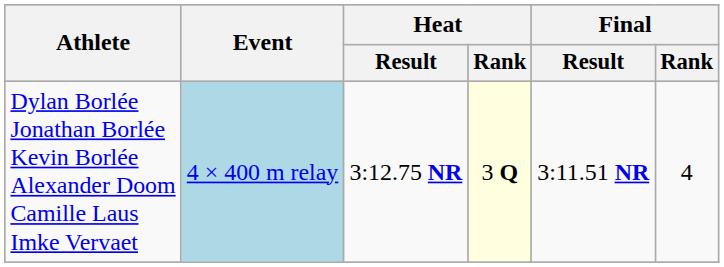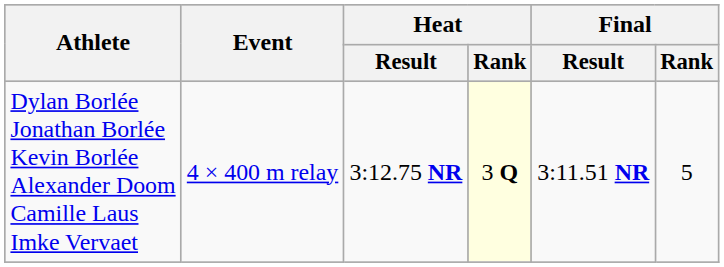(263, 171) lightblue background -> (263, 171) no background
(687, 171) 4 -> (687, 171) 5
